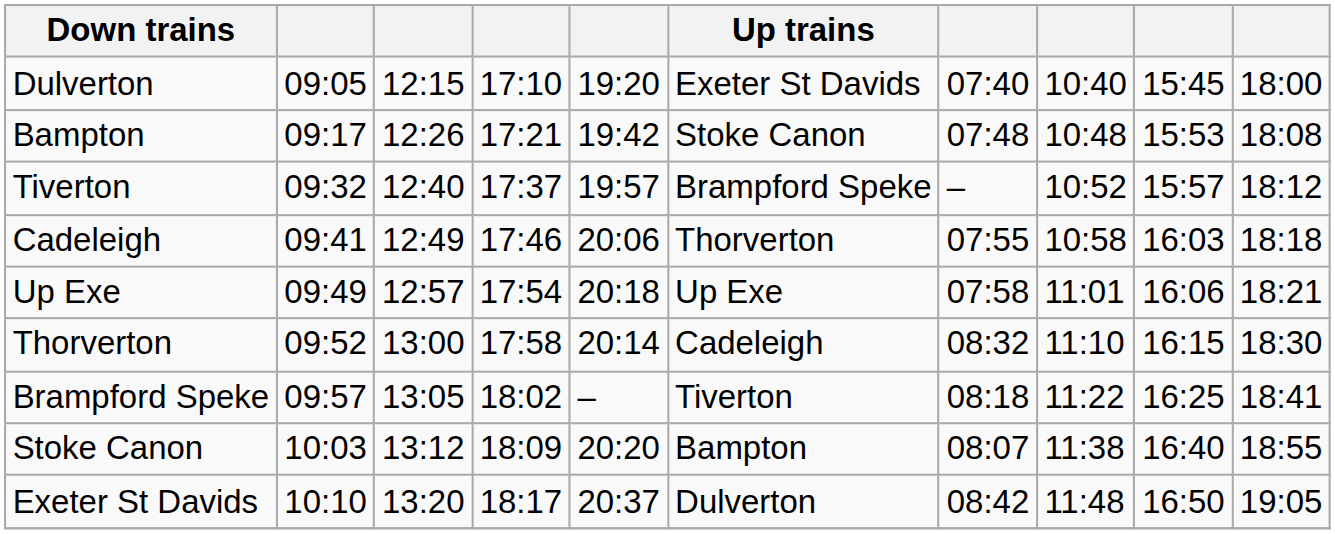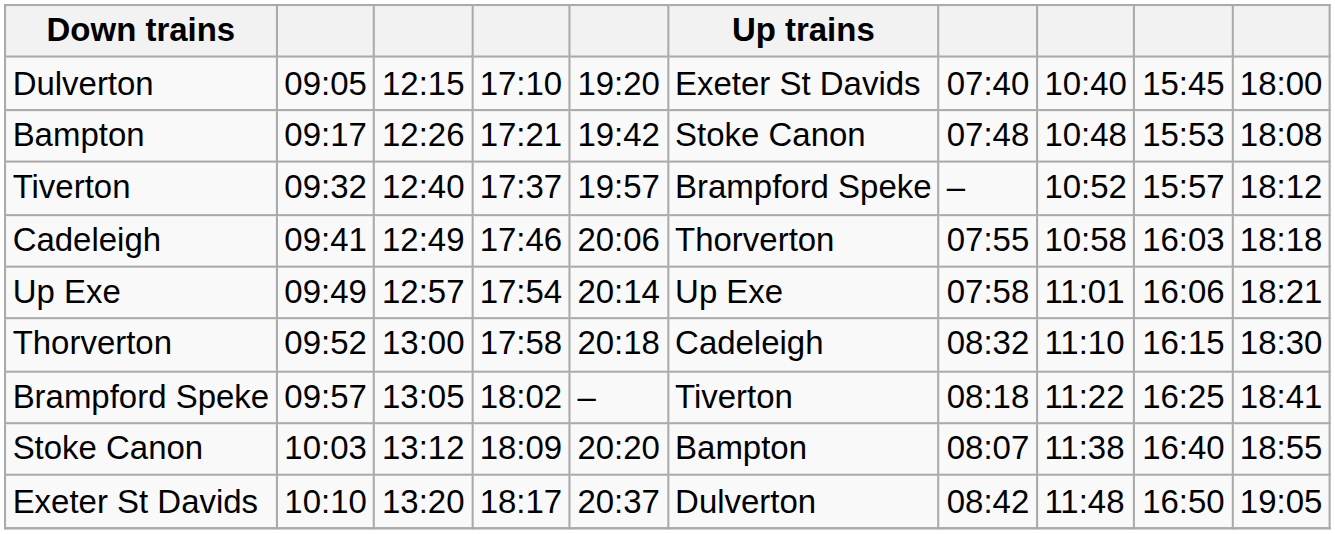(619, 291) 20:18 -> (619, 291) 20:14
(619, 344) 20:14 -> (619, 344) 20:18
